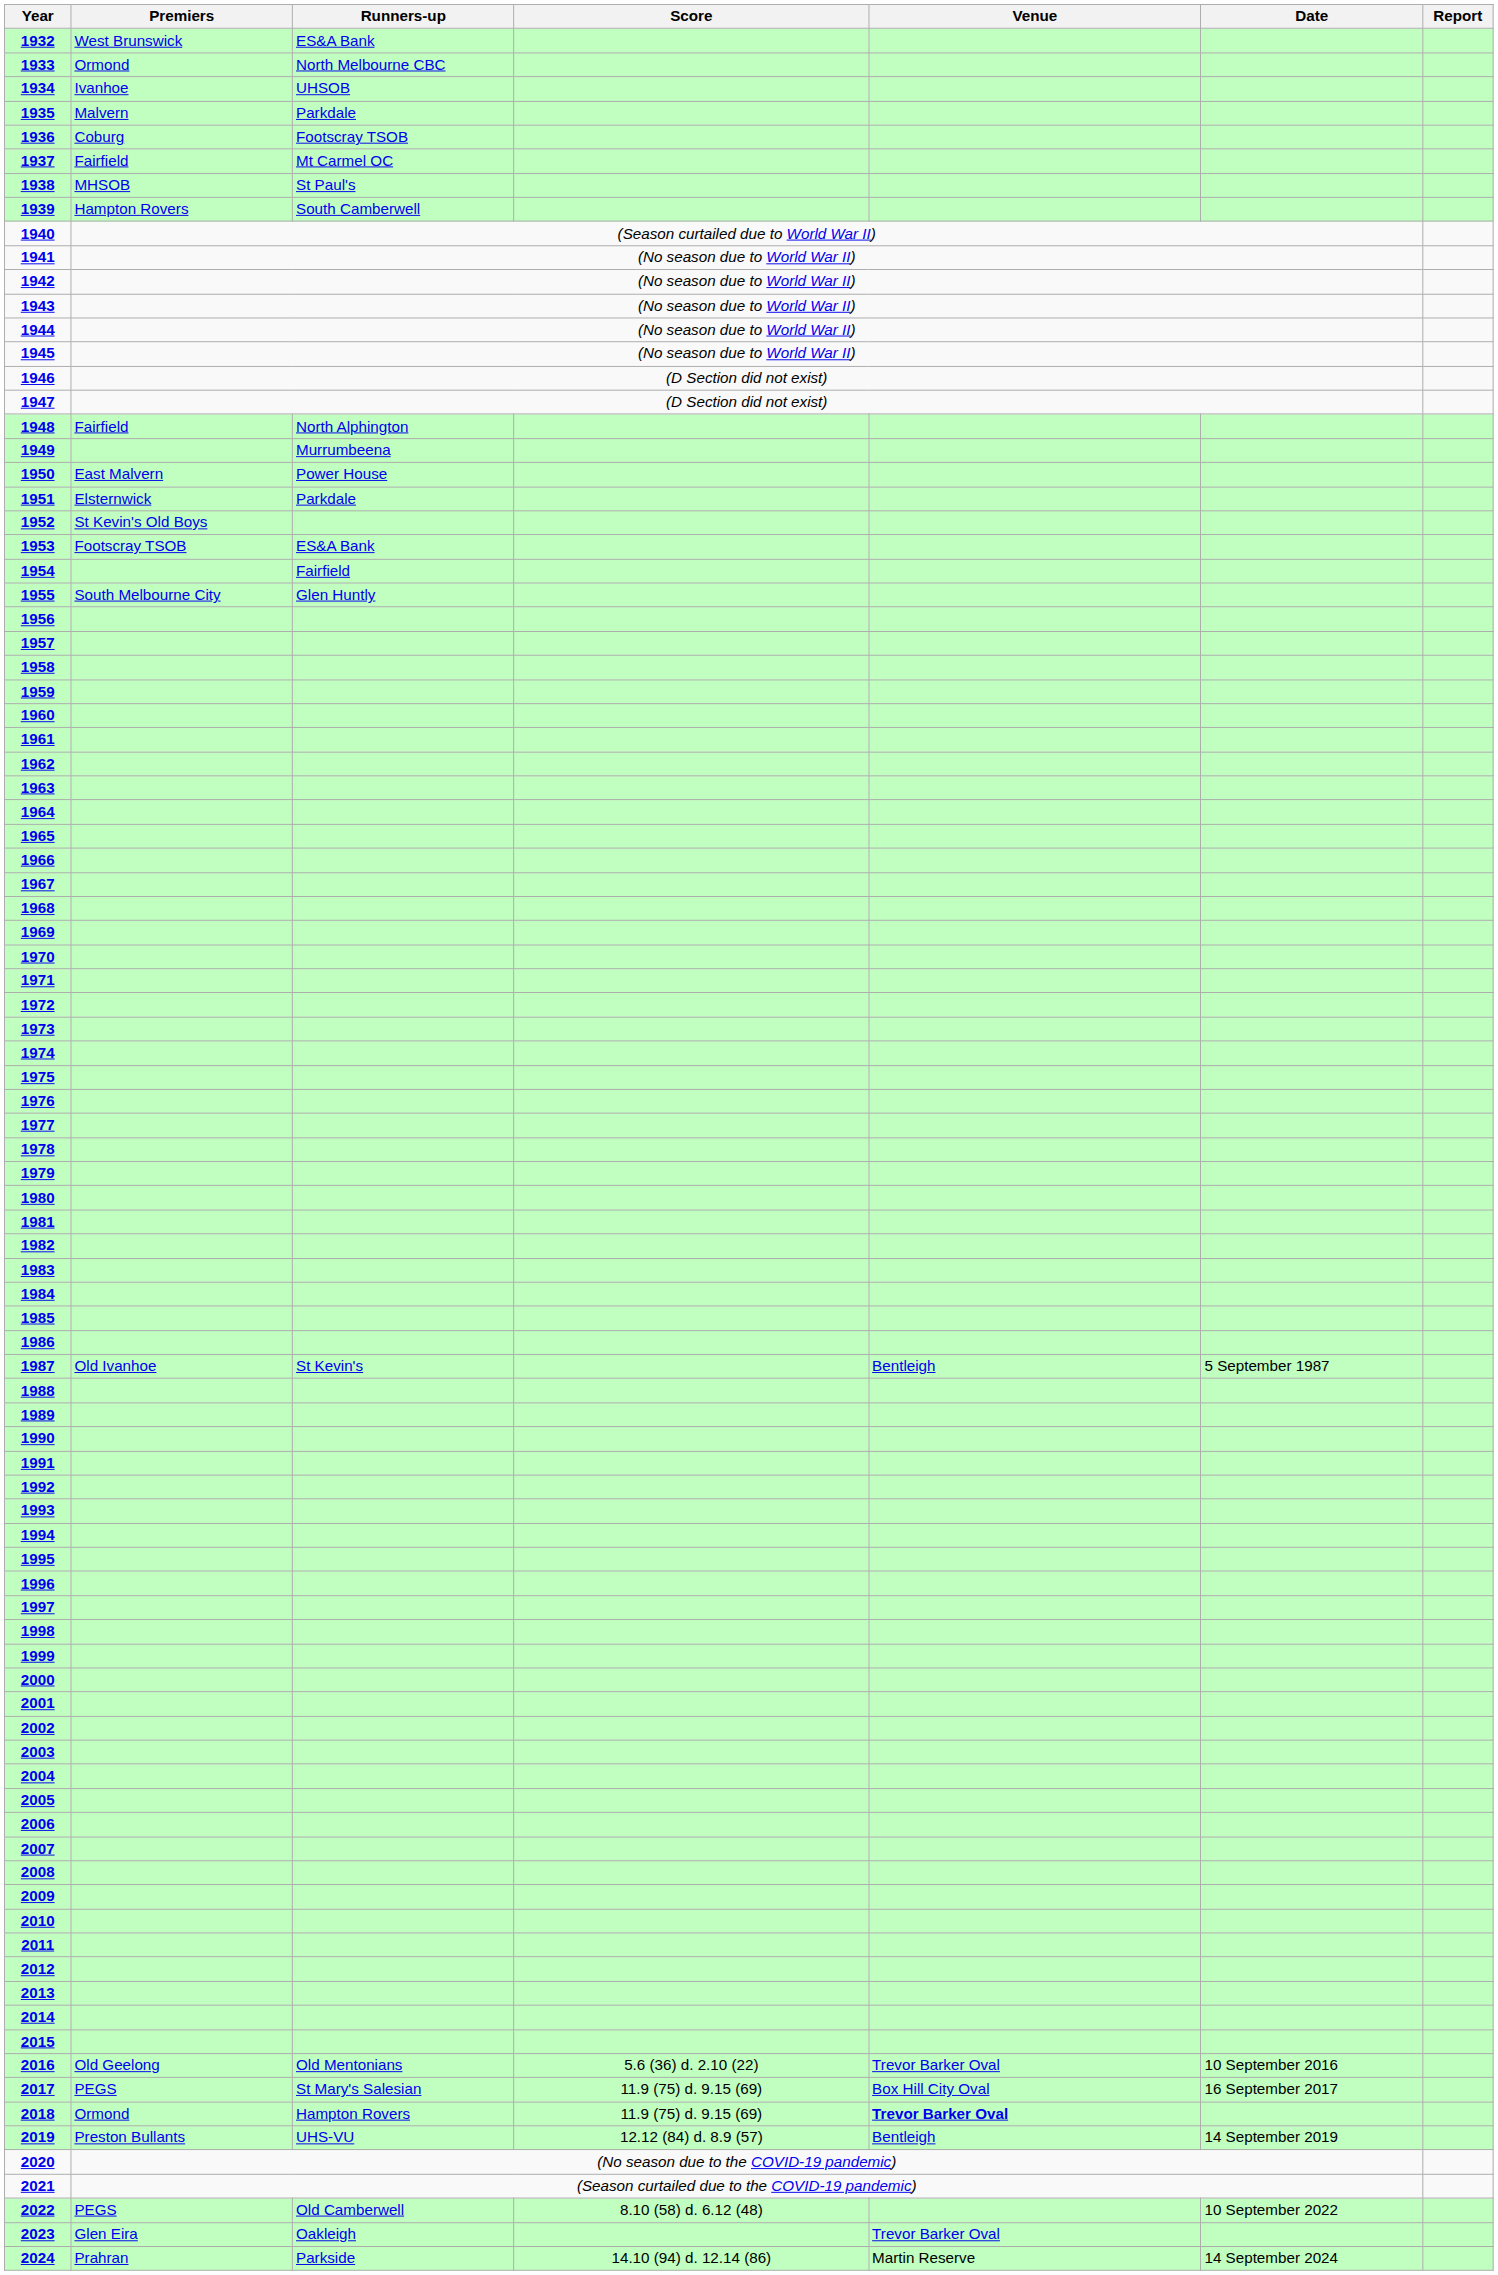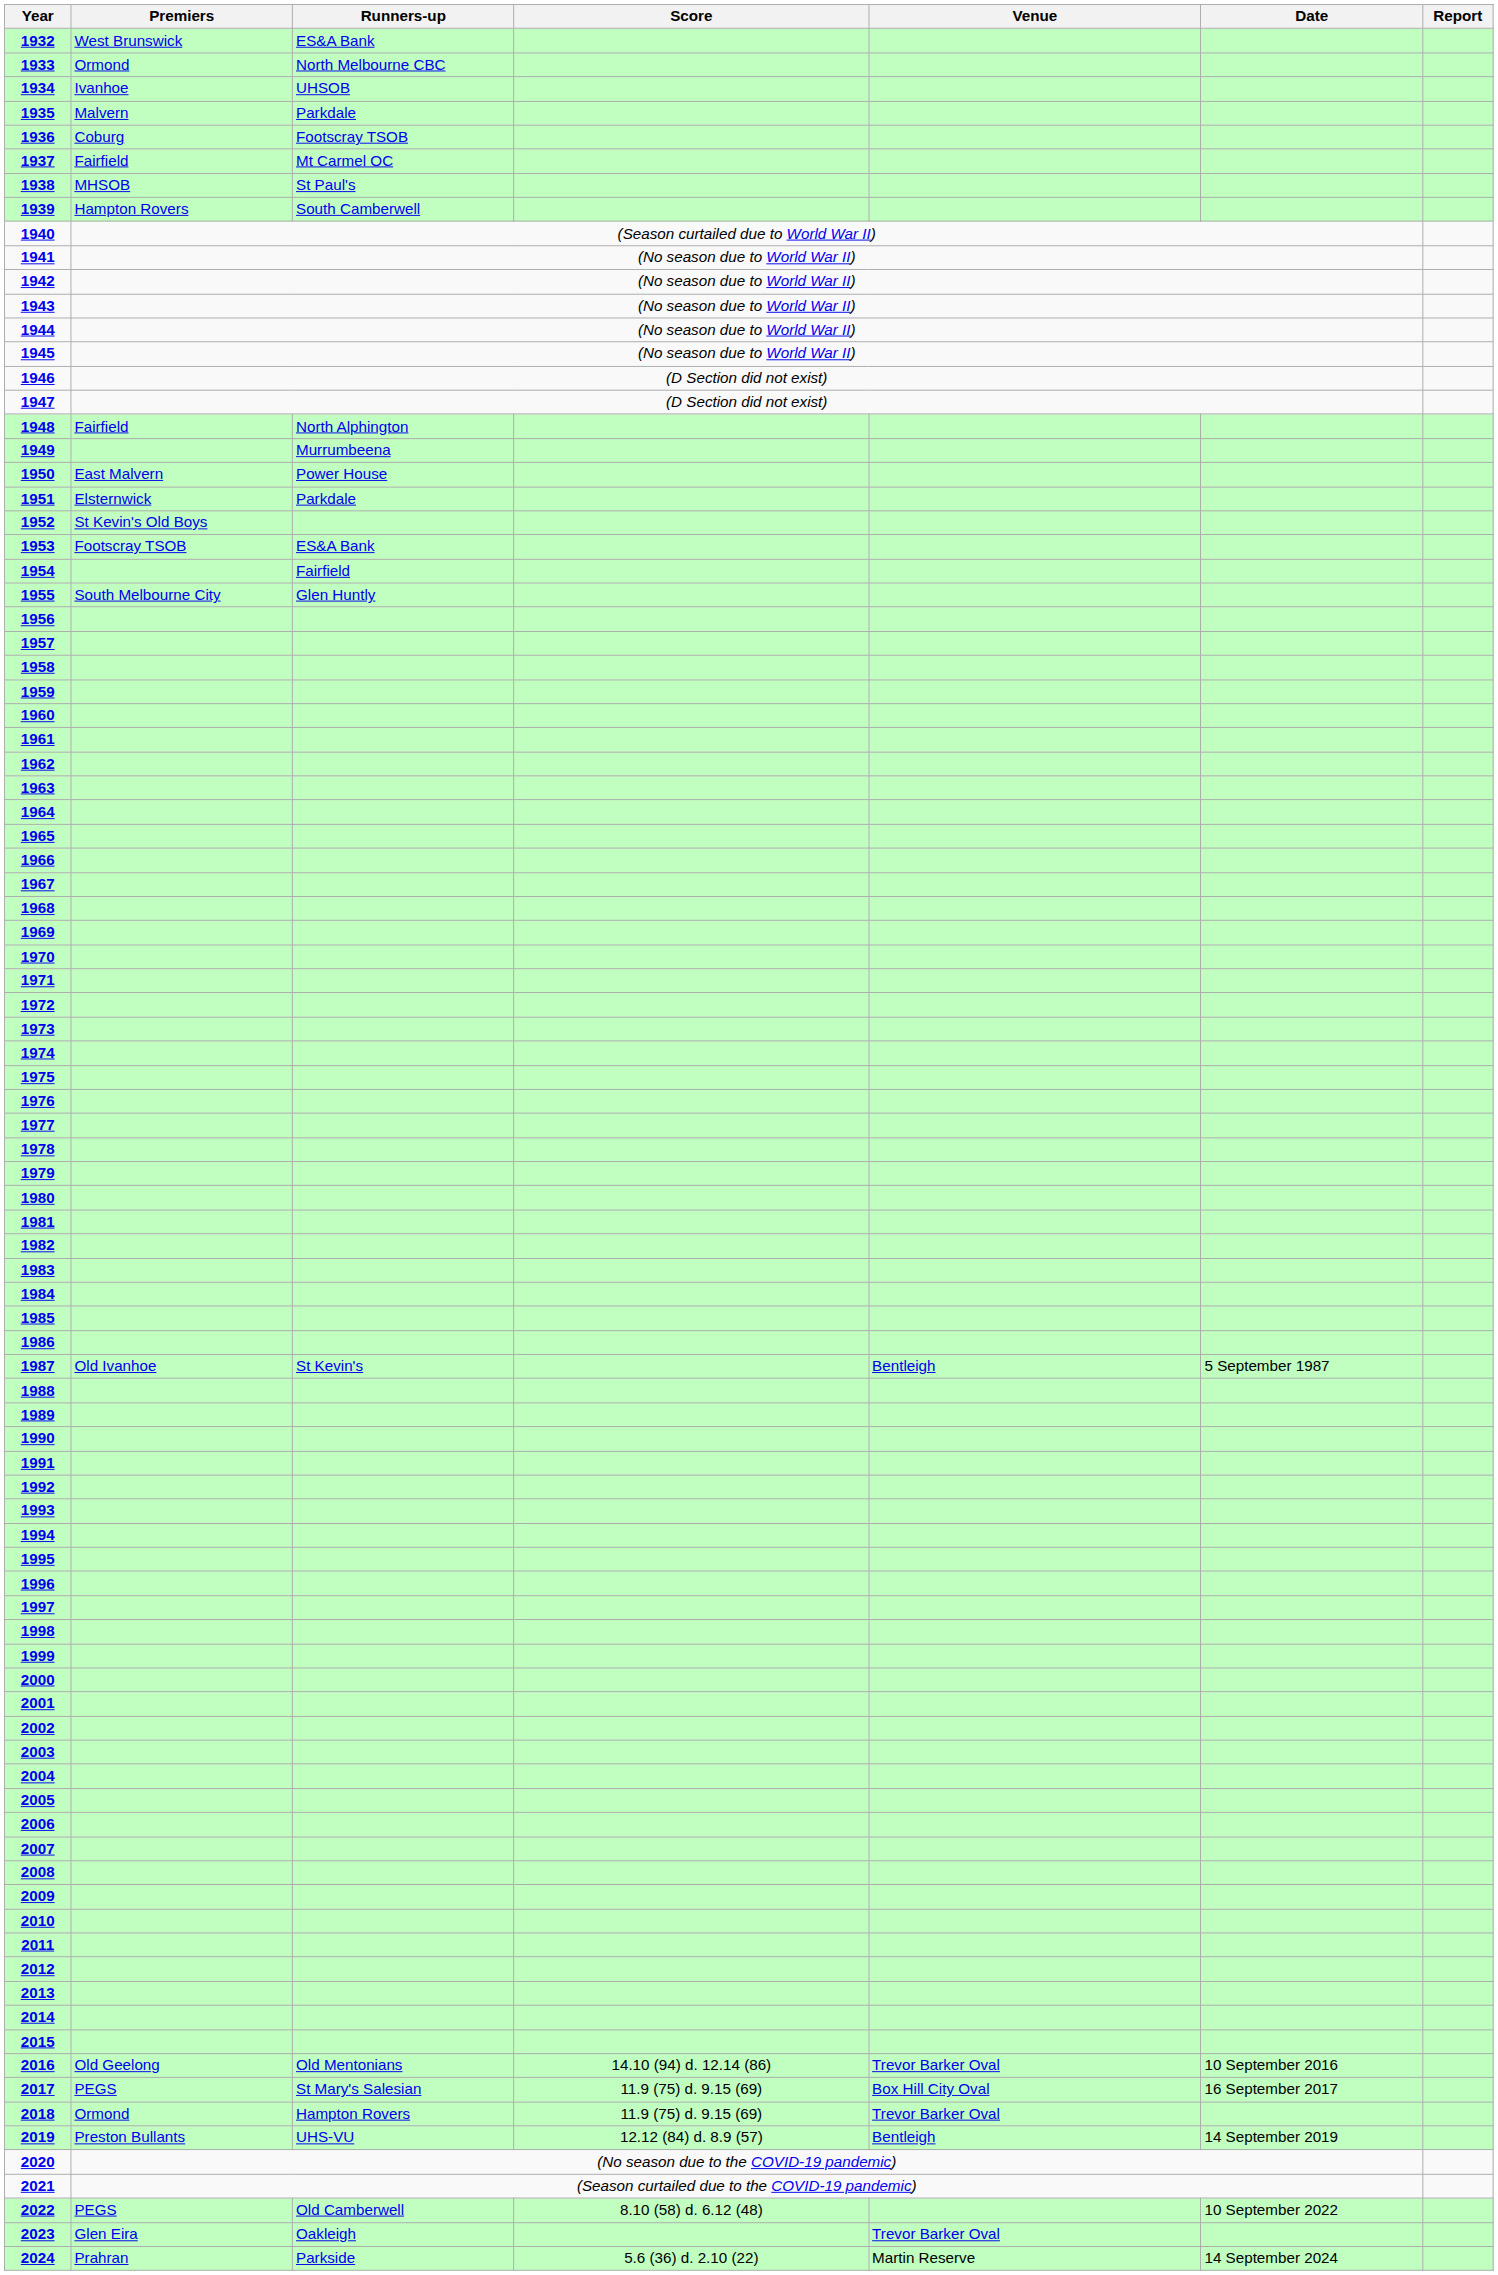(691, 2065) 5.6 (36) d. 2.10 (22) -> (691, 2065) 14.10 (94) d. 12.14 (86)
(940, 2113) bold -> (936, 2113) normal
(691, 2258) 14.10 (94) d. 12.14 (86) -> (691, 2258) 5.6 (36) d. 2.10 (22)
